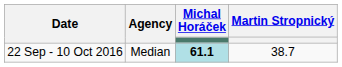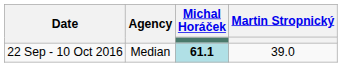(283, 52) 38.7 -> (283, 52) 39.0
